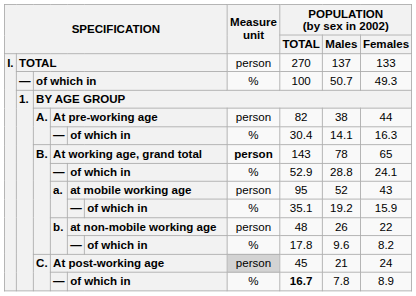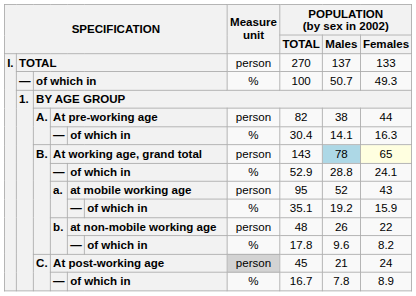(253, 153) bold -> (253, 153) normal
(341, 153) no background -> (341, 153) lightblue background
(386, 153) no background -> (386, 153) lightyellow background
(301, 281) bold -> (301, 281) normal
